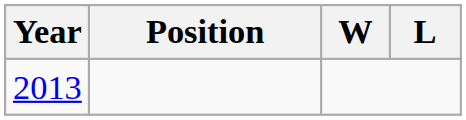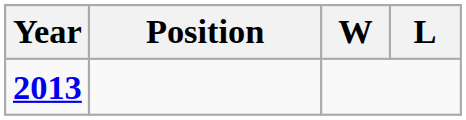(47, 86) normal -> (47, 86) bold
